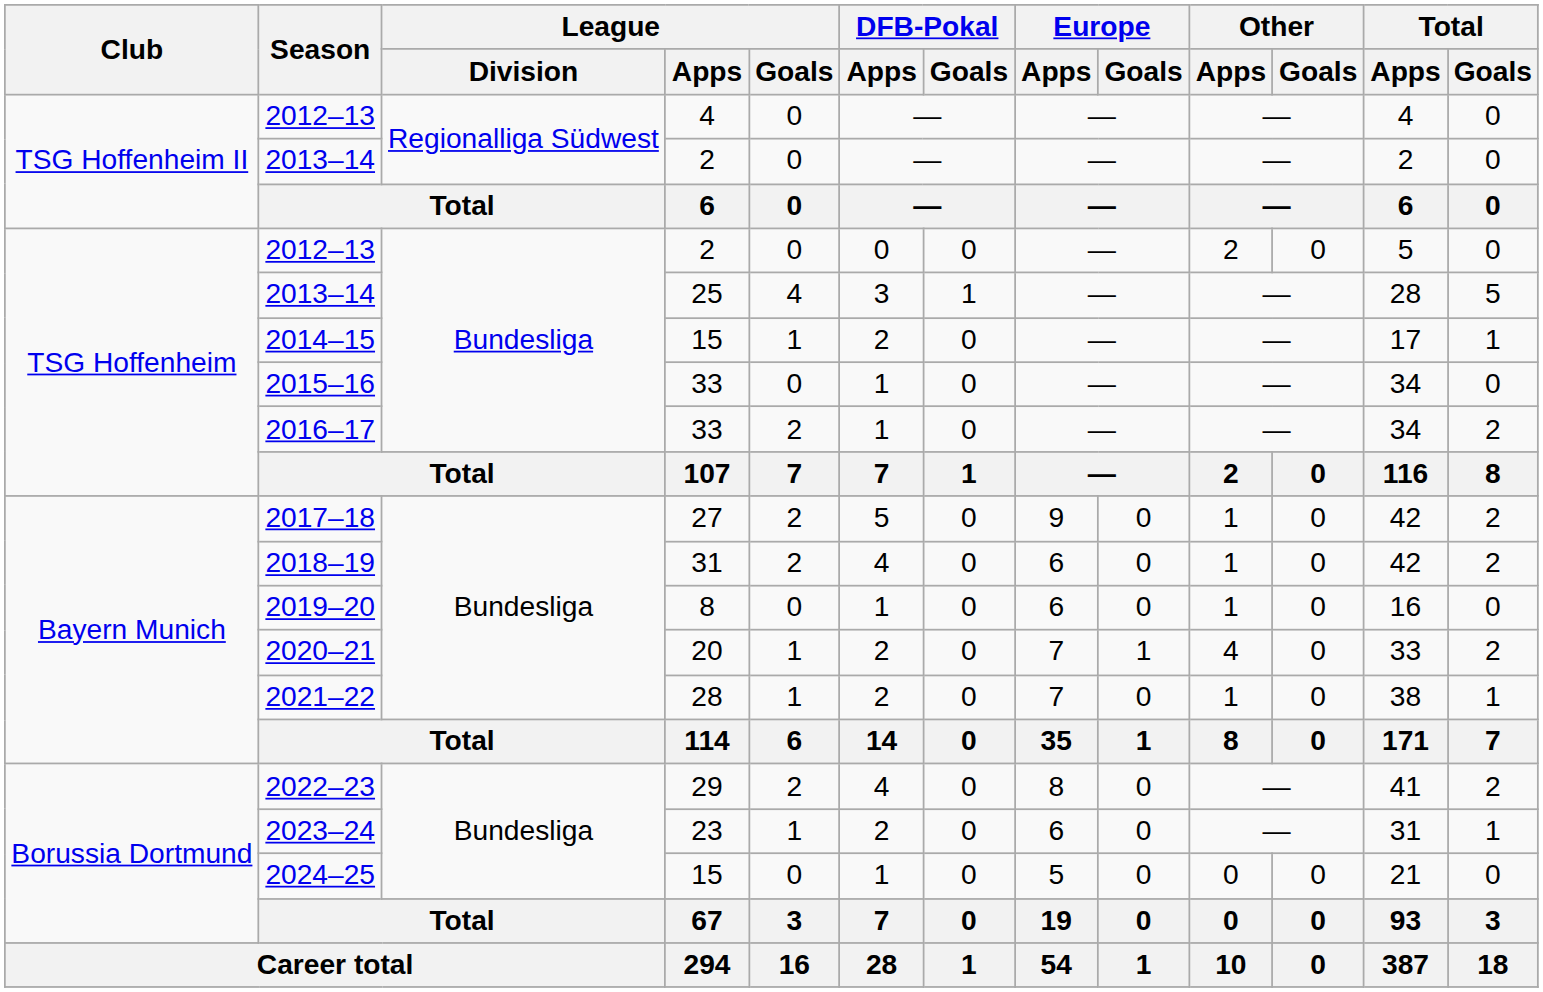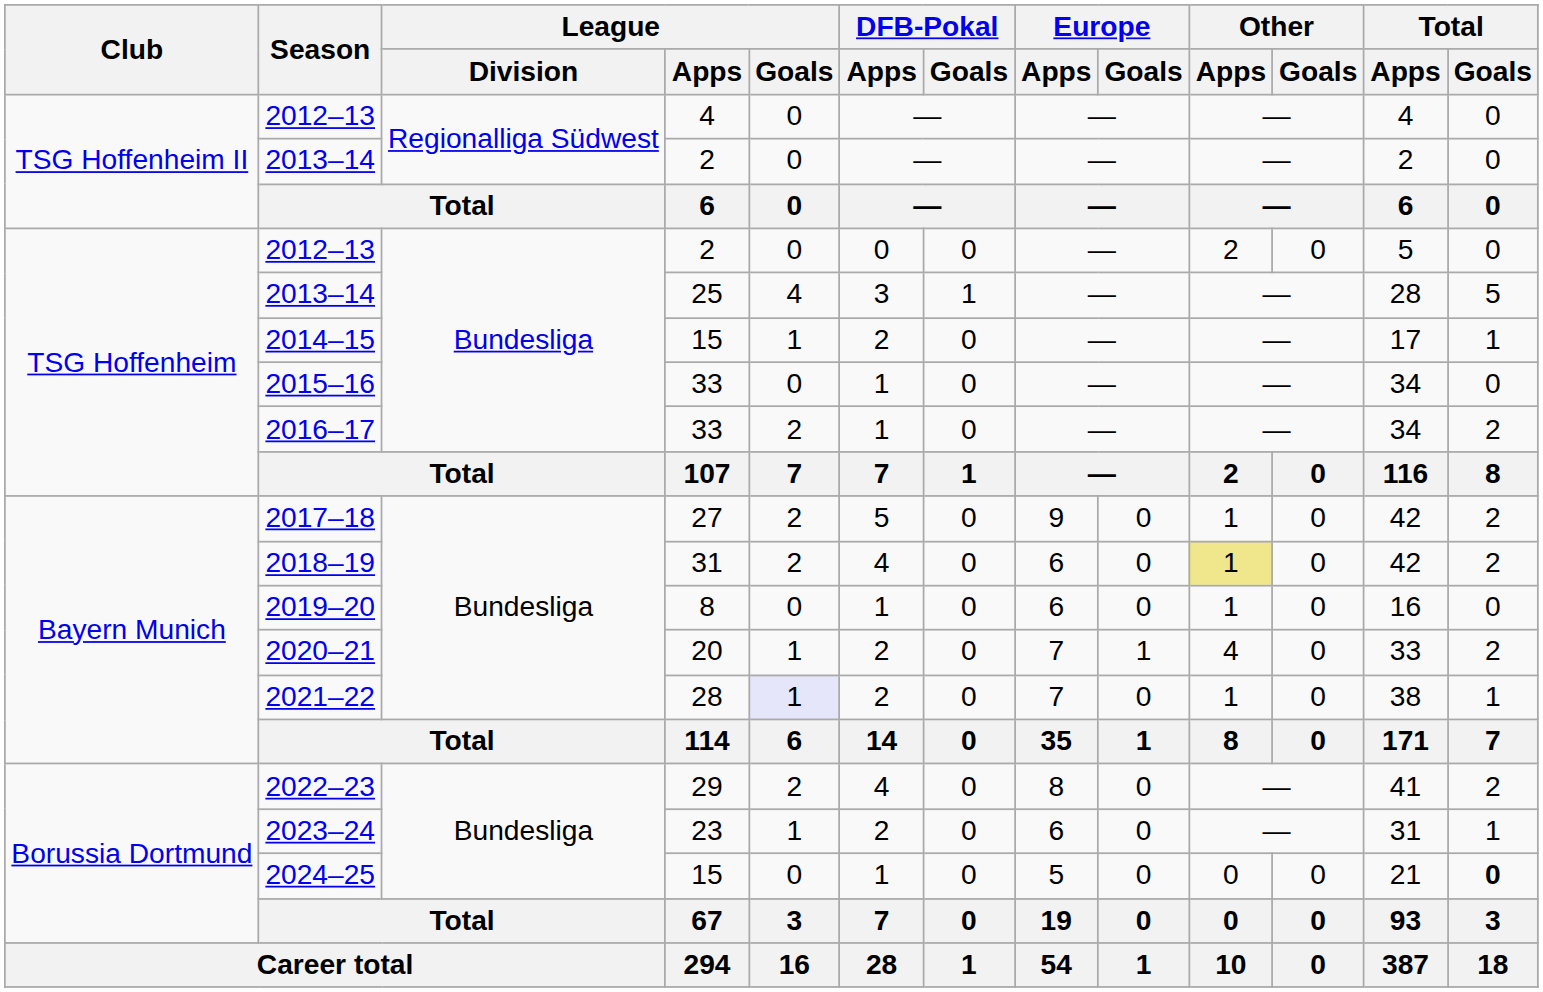(1231, 562) no background -> (1231, 562) khaki background
(794, 696) no background -> (794, 696) lavender background
(1493, 875) normal -> (1493, 875) bold
